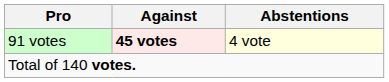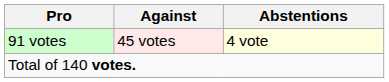(146, 41) bold -> (146, 41) normal
